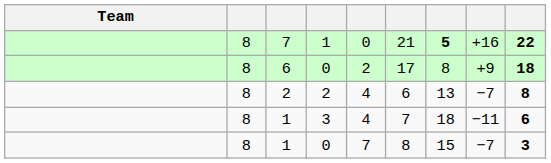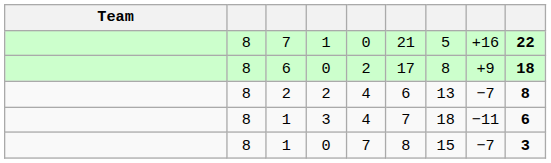(446, 43) bold -> (446, 43) normal
